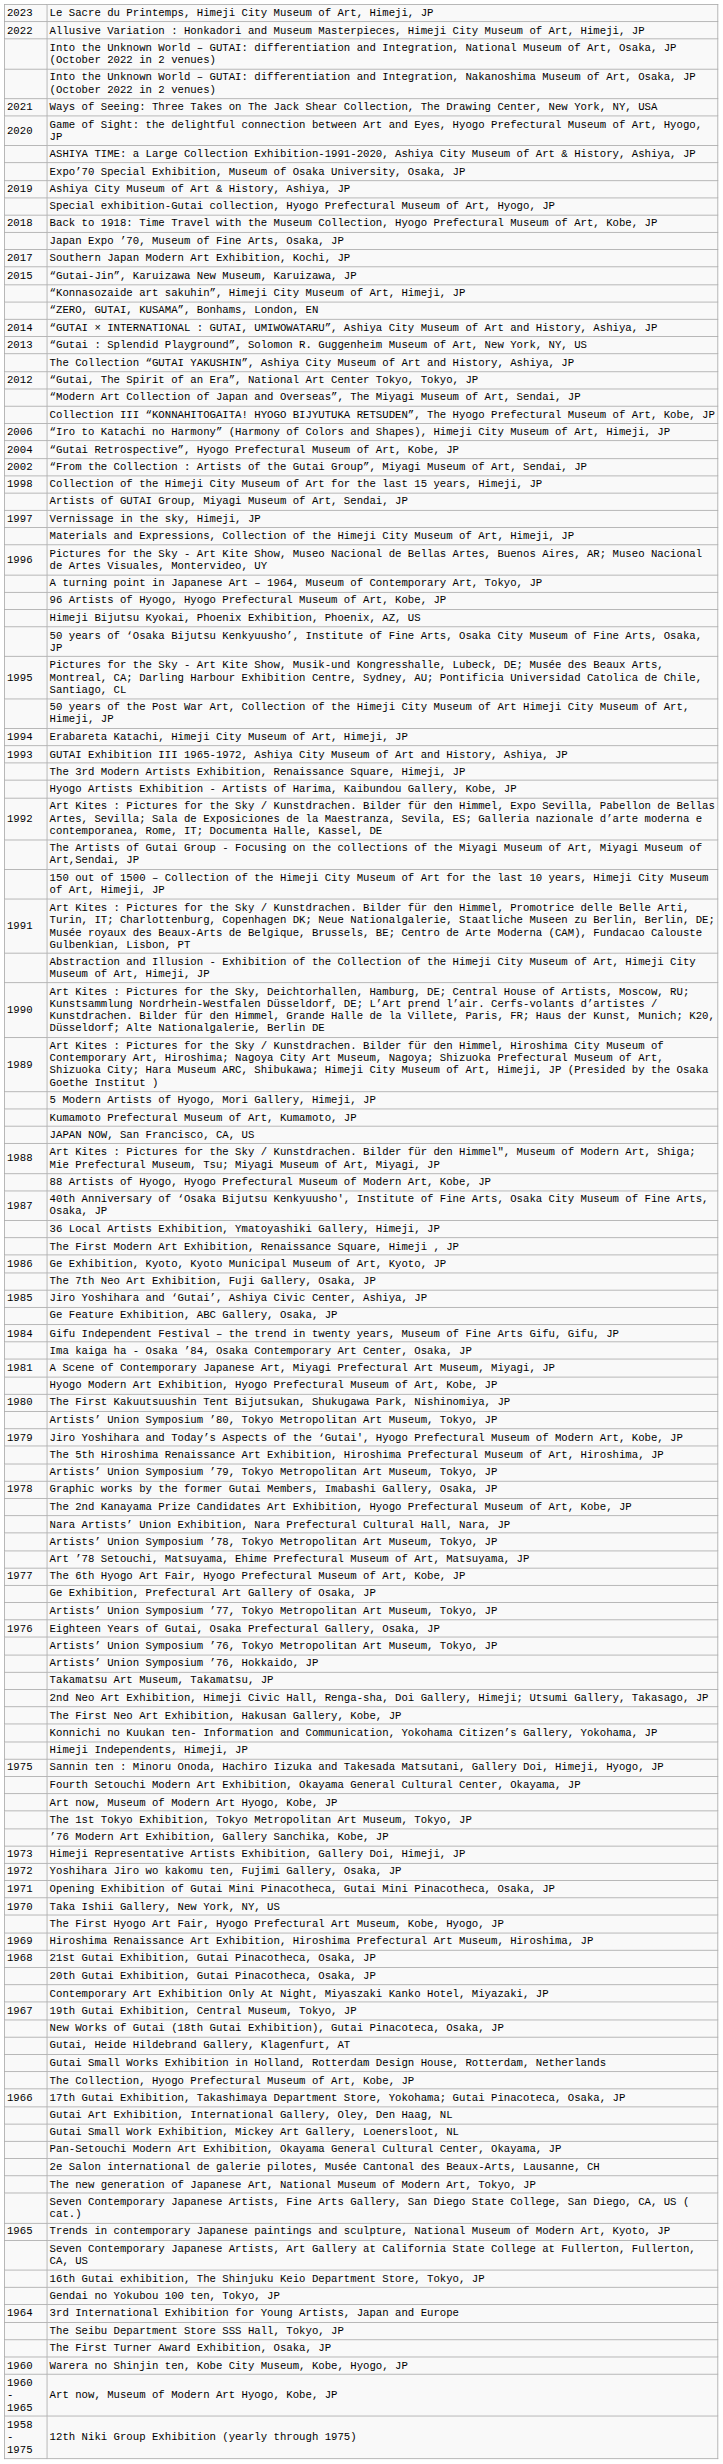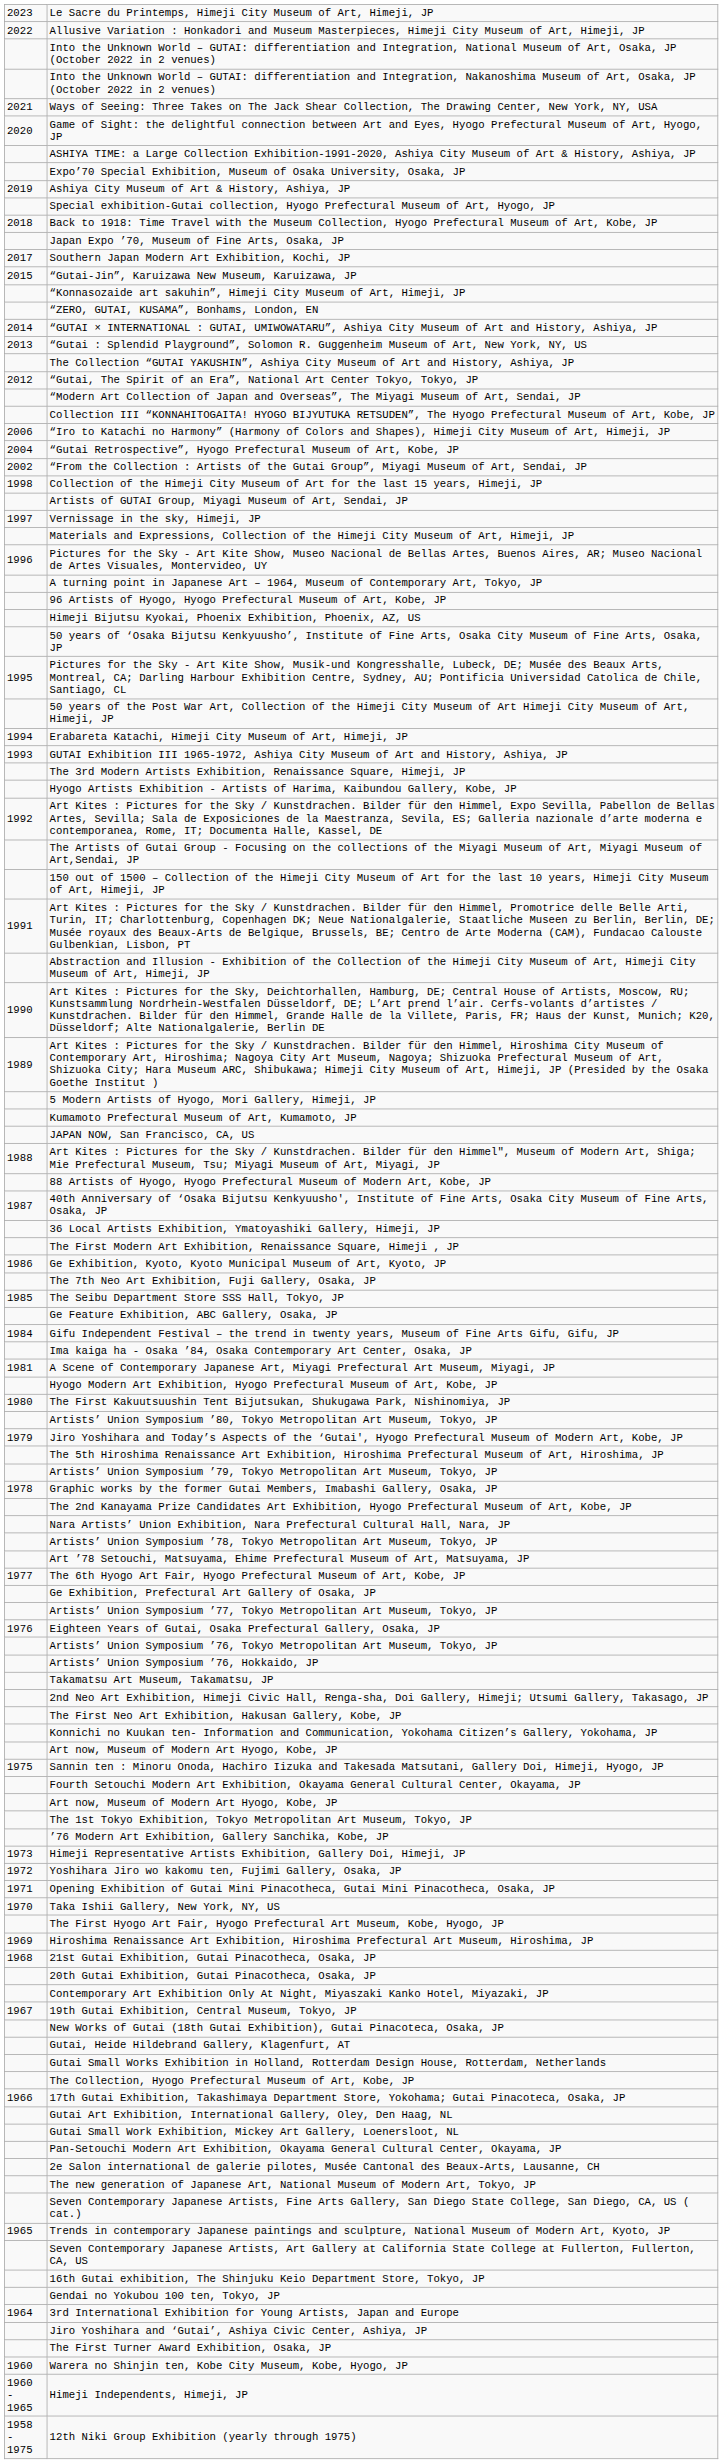(238, 1299) Jiro Yoshihara and ‘Gutai’, Ashiya Civic Center, Ashiya, JP -> (197, 1299) The Seibu Department Store SSS Hall, Tokyo, JP
(149, 1750) Himeji Independents, Himeji, JP -> (194, 1750) Art now, Museum of Modern Art Hyogo, Kobe, JP
(197, 2331) The Seibu Department Store SSS Hall, Tokyo, JP -> (238, 2331) Jiro Yoshihara and ‘Gutai’, Ashiya Civic Center, Ashiya, JP
(194, 2395) Art now, Museum of Modern Art Hyogo, Kobe, JP -> (149, 2395) Himeji Independents, Himeji, JP
